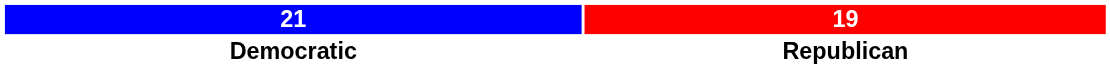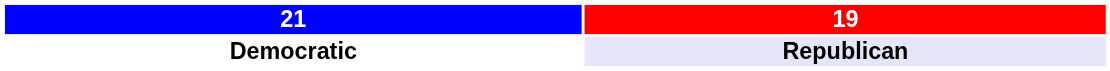(845, 51) no background -> (845, 51) lavender background
